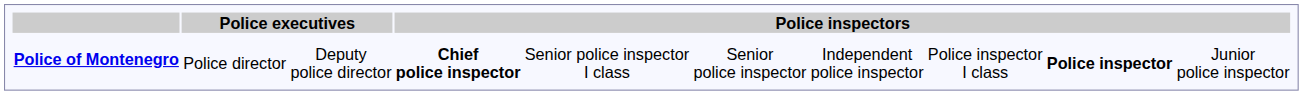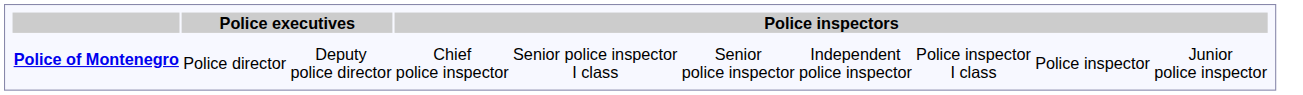(458, 63) bold -> (452, 63) normal
(1110, 63) bold -> (1092, 63) normal
